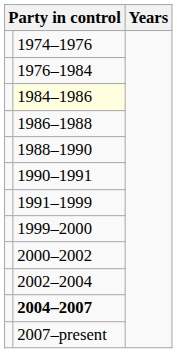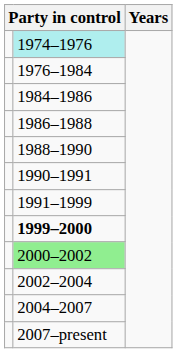(55, 44) no background -> (55, 44) paleturquoise background
(55, 96) lightyellow background -> (55, 96) no background
(55, 228) normal -> (55, 228) bold
(55, 255) no background -> (55, 255) lightgreen background
(55, 307) bold -> (55, 307) normal
